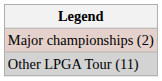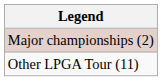(73, 64) lightgrey background -> (73, 64) no background
